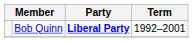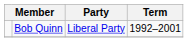(98, 28) bold -> (96, 28) normal
